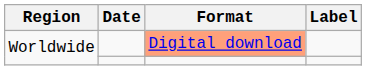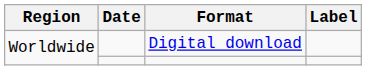(225, 44) lightsalmon background -> (225, 44) no background
